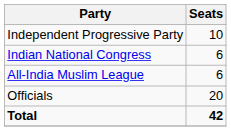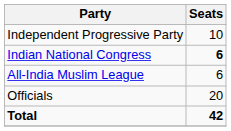(220, 55) normal -> (220, 55) bold
